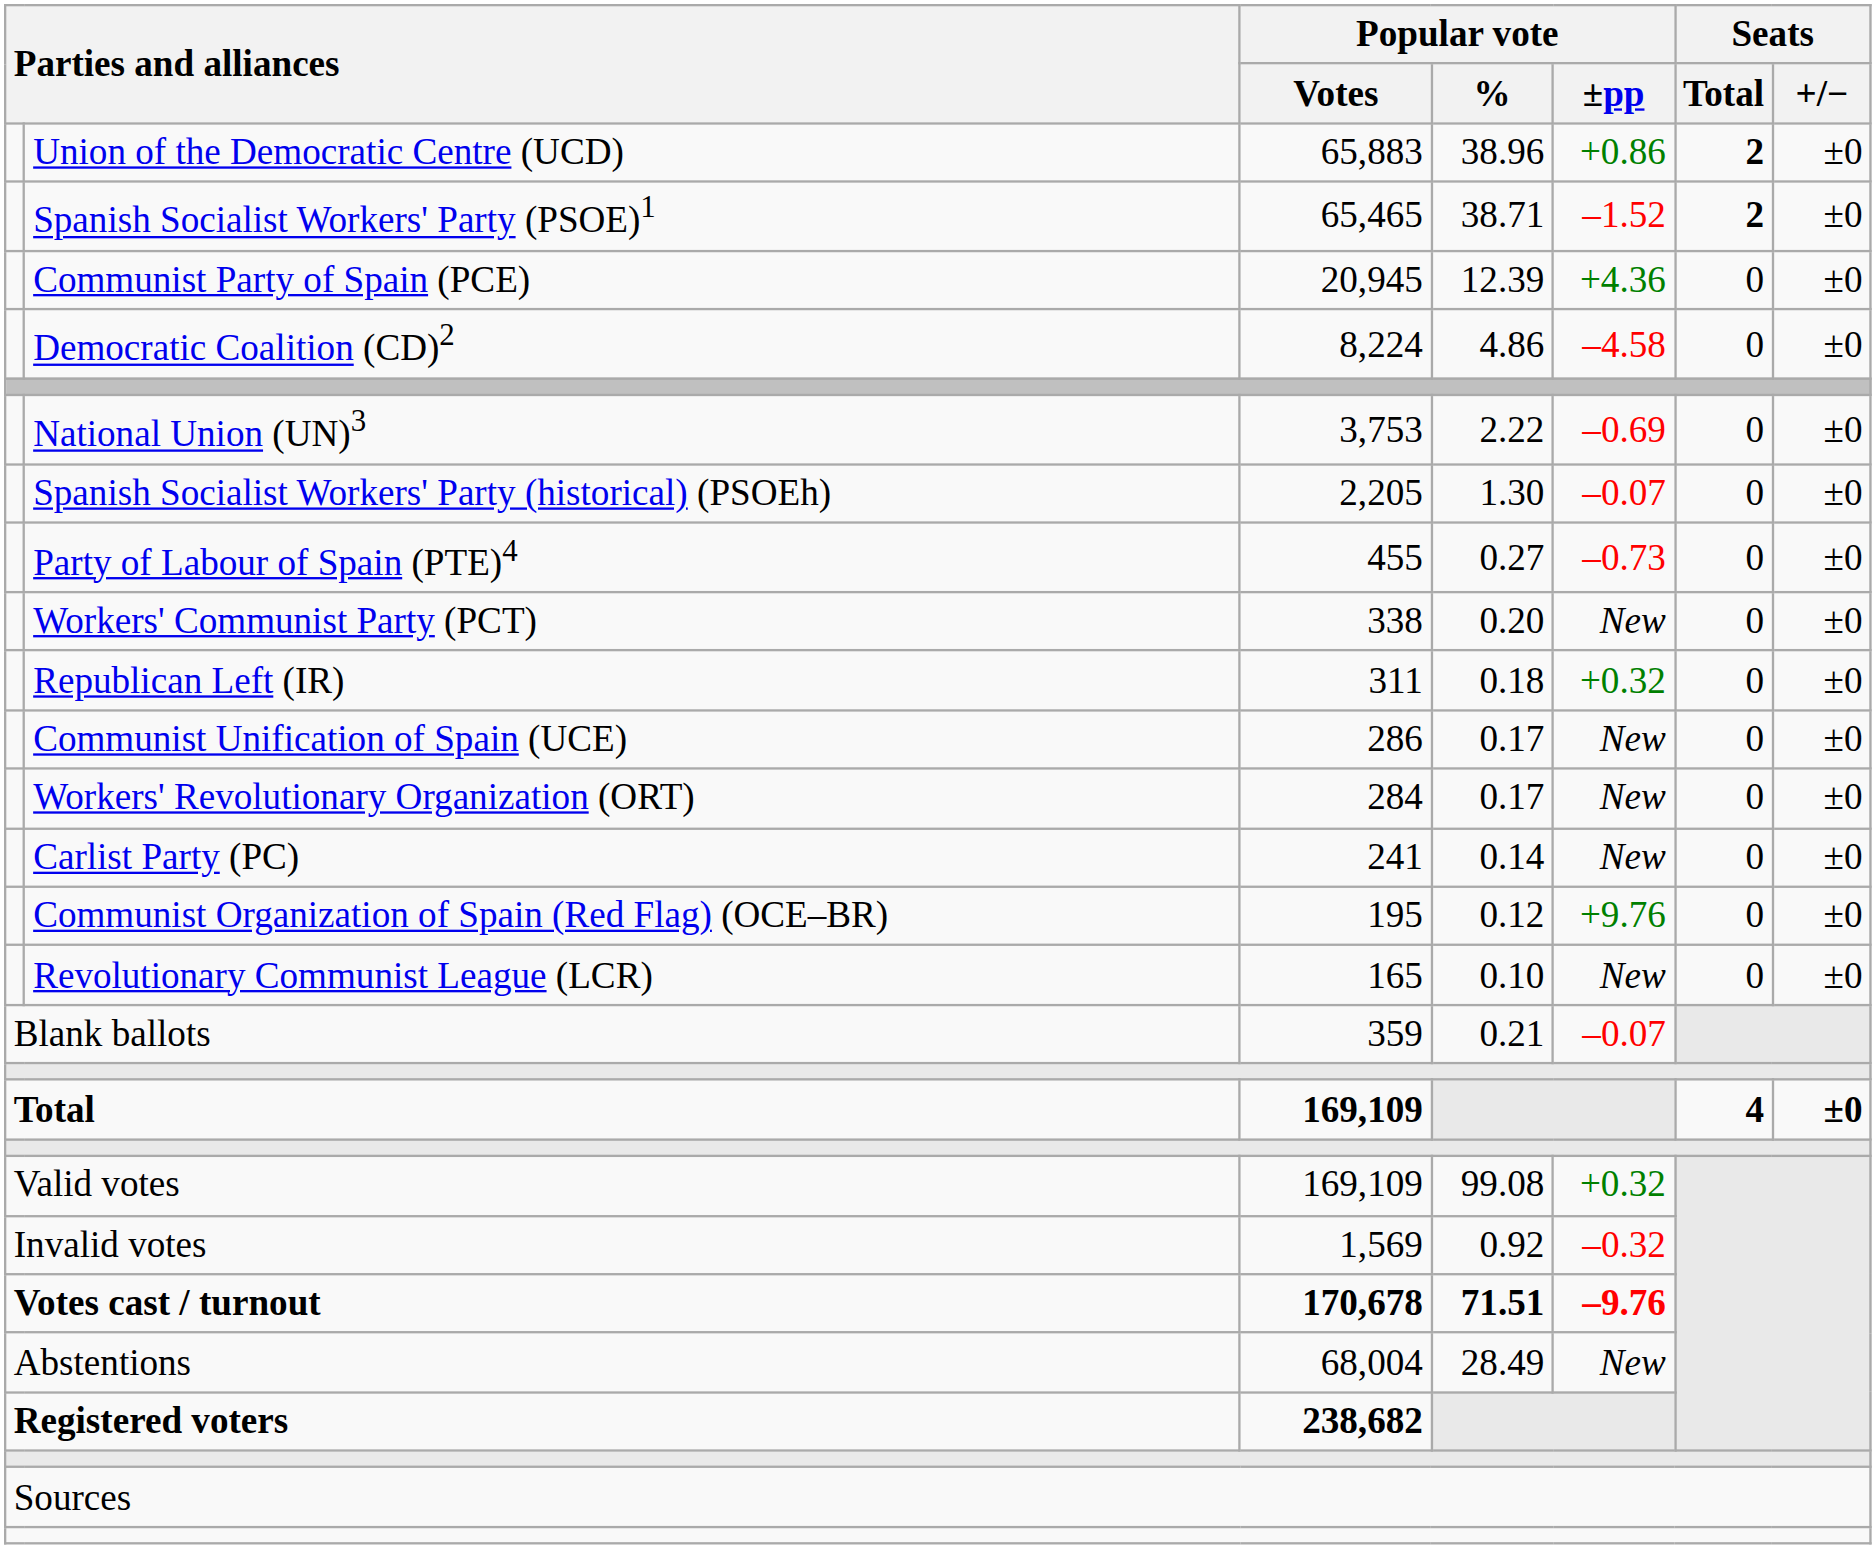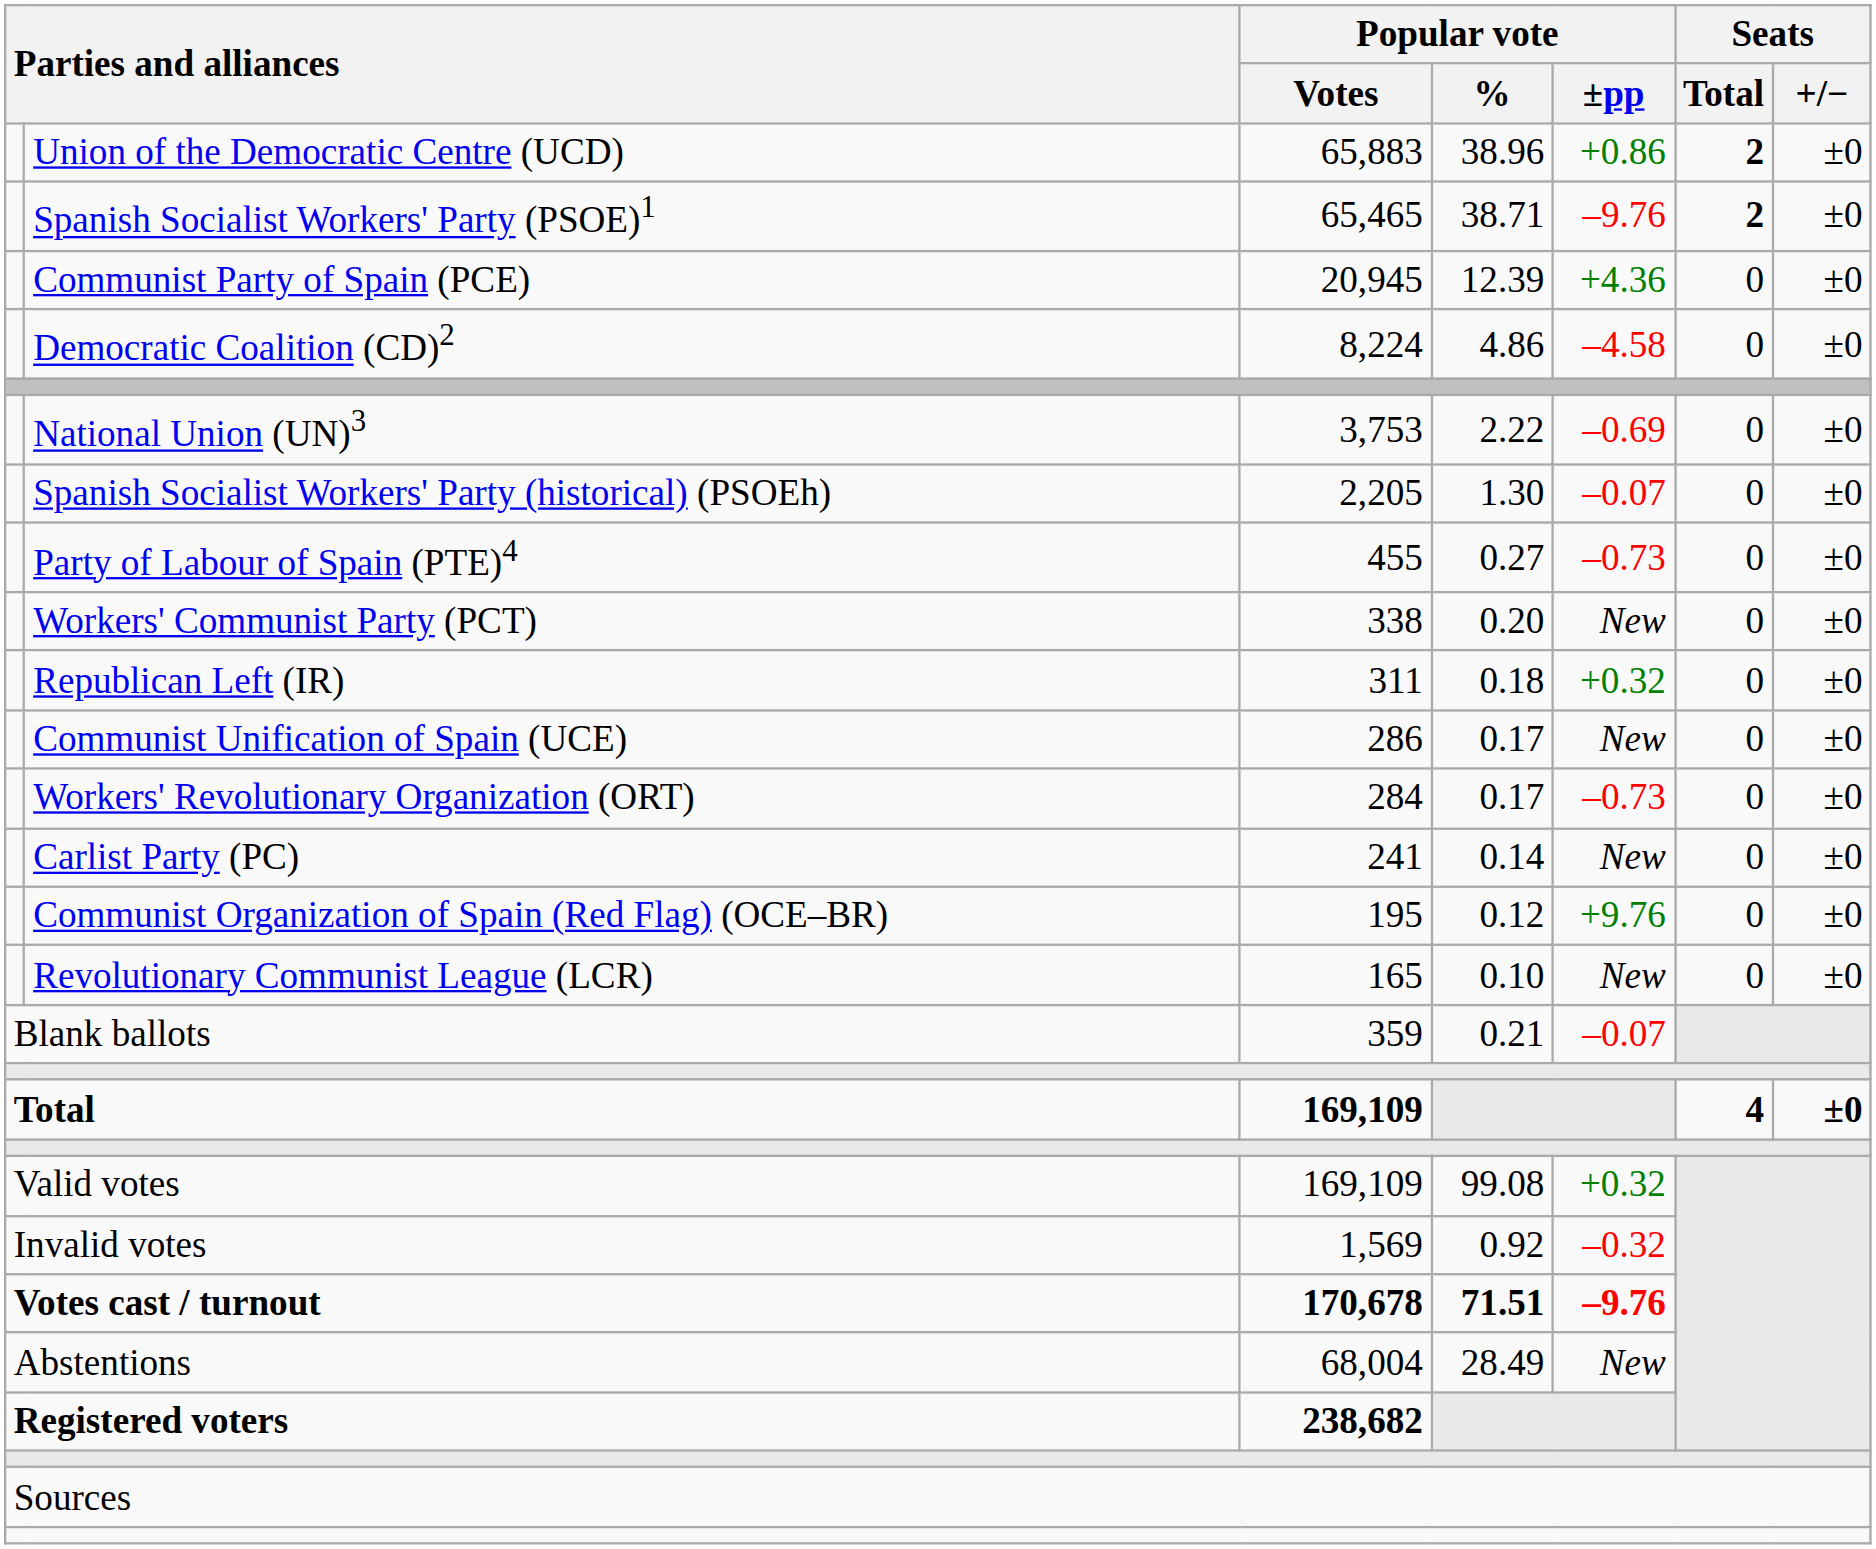(1624, 215) –1.52 -> (1624, 215) –9.76
(1633, 797) New -> (1624, 797) –0.73
